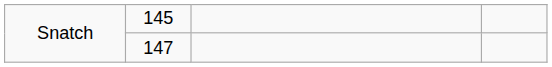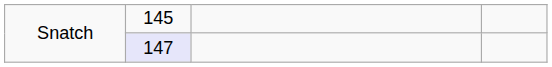(158, 47) no background -> (158, 47) lavender background
